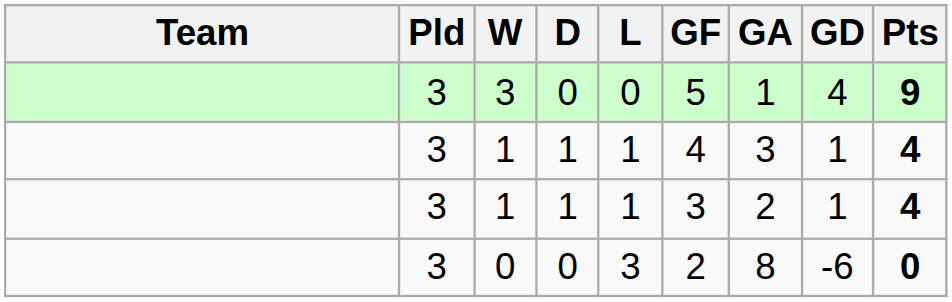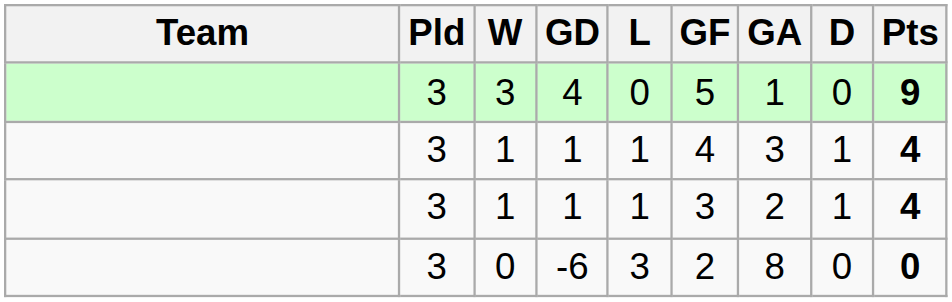columns swapped: (568, 33) <-> (837, 33)
